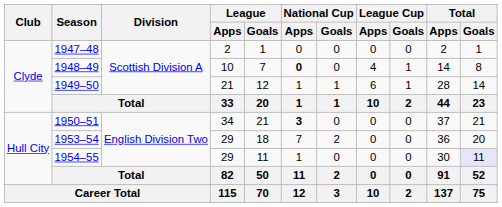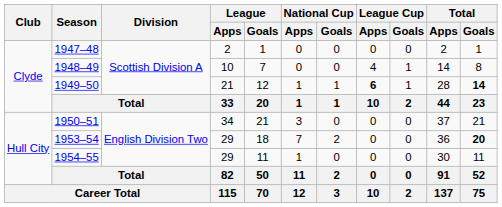(299, 67) bold -> (299, 67) normal
(373, 85) normal -> (373, 85) bold
(479, 85) normal -> (479, 85) bold
(299, 121) bold -> (299, 121) normal
(479, 139) normal -> (479, 139) bold
(479, 157) lavender background -> (479, 157) no background
